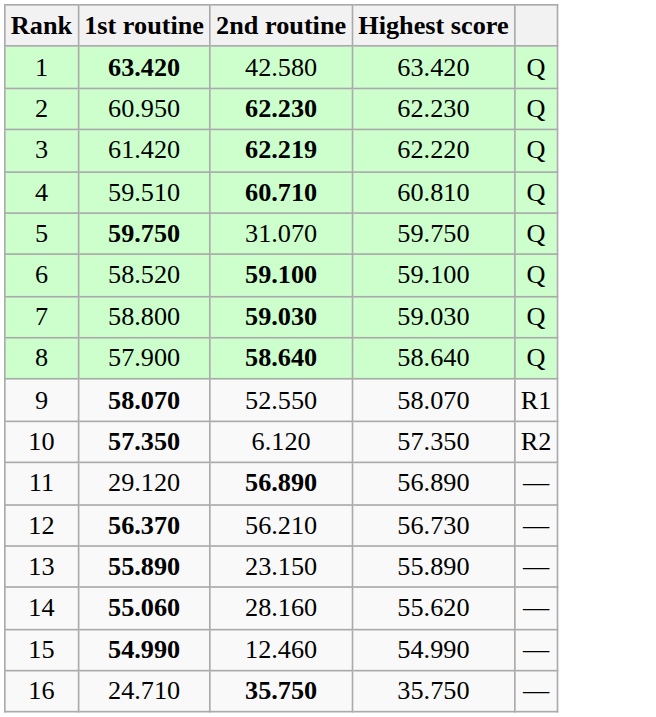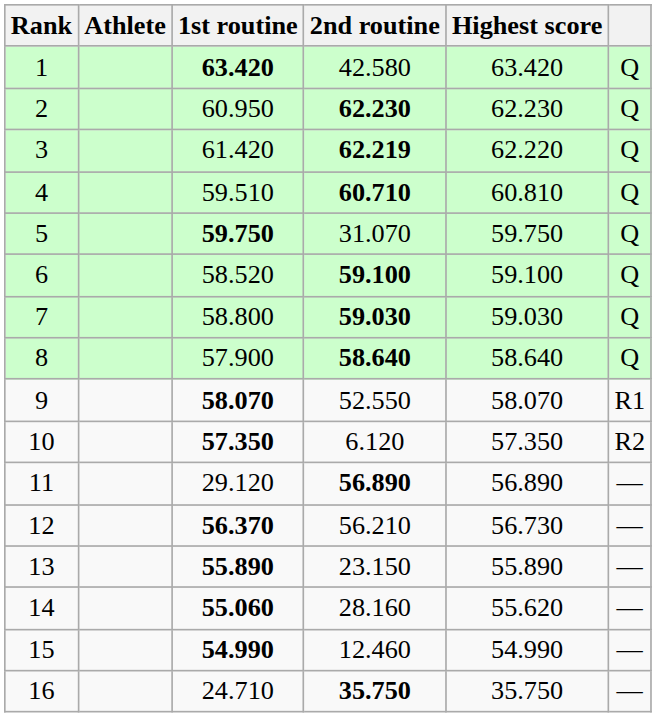+ column: (125, 25)
